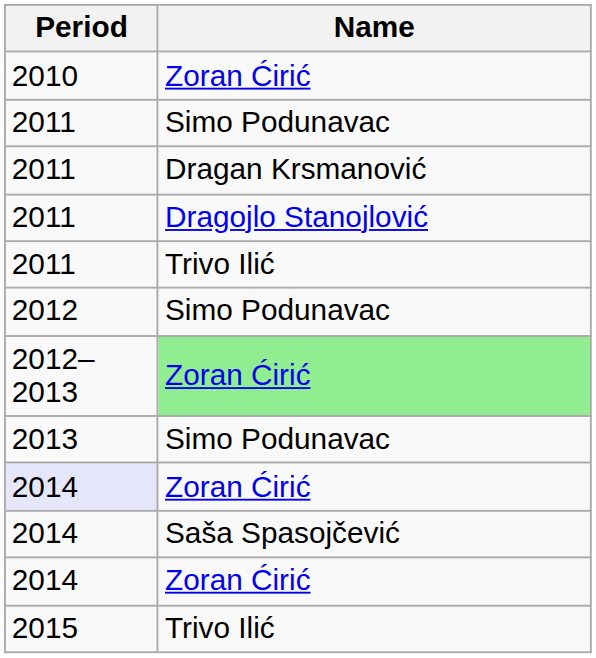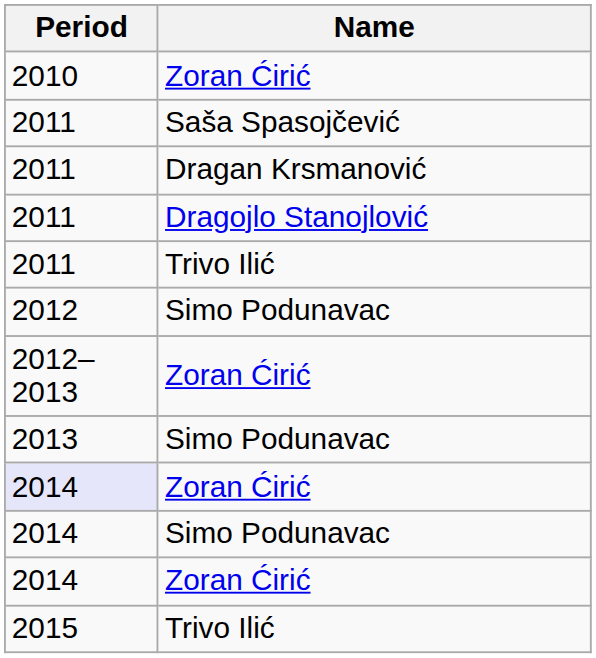(278, 122) Simo Podunavac -> (282, 122) Saša Spasojčević
(238, 375) lightgreen background -> (238, 375) no background
(282, 533) Saša Spasojčević -> (278, 533) Simo Podunavac
